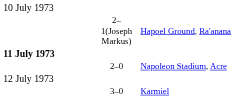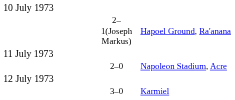(29, 54) bold -> (28, 54) normal
